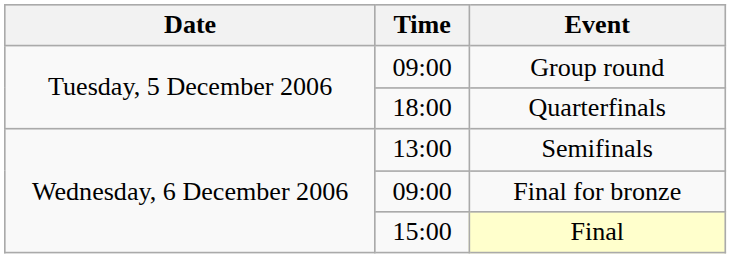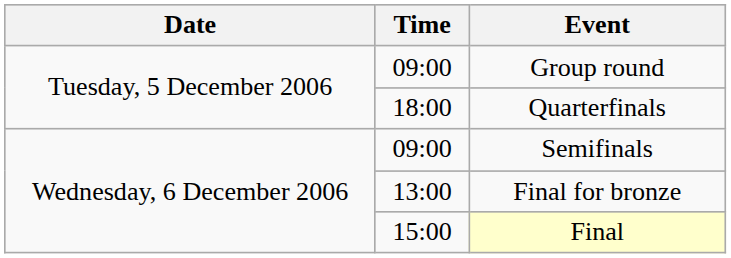(422, 149) 13:00 -> (422, 149) 09:00
(422, 190) 09:00 -> (422, 190) 13:00
